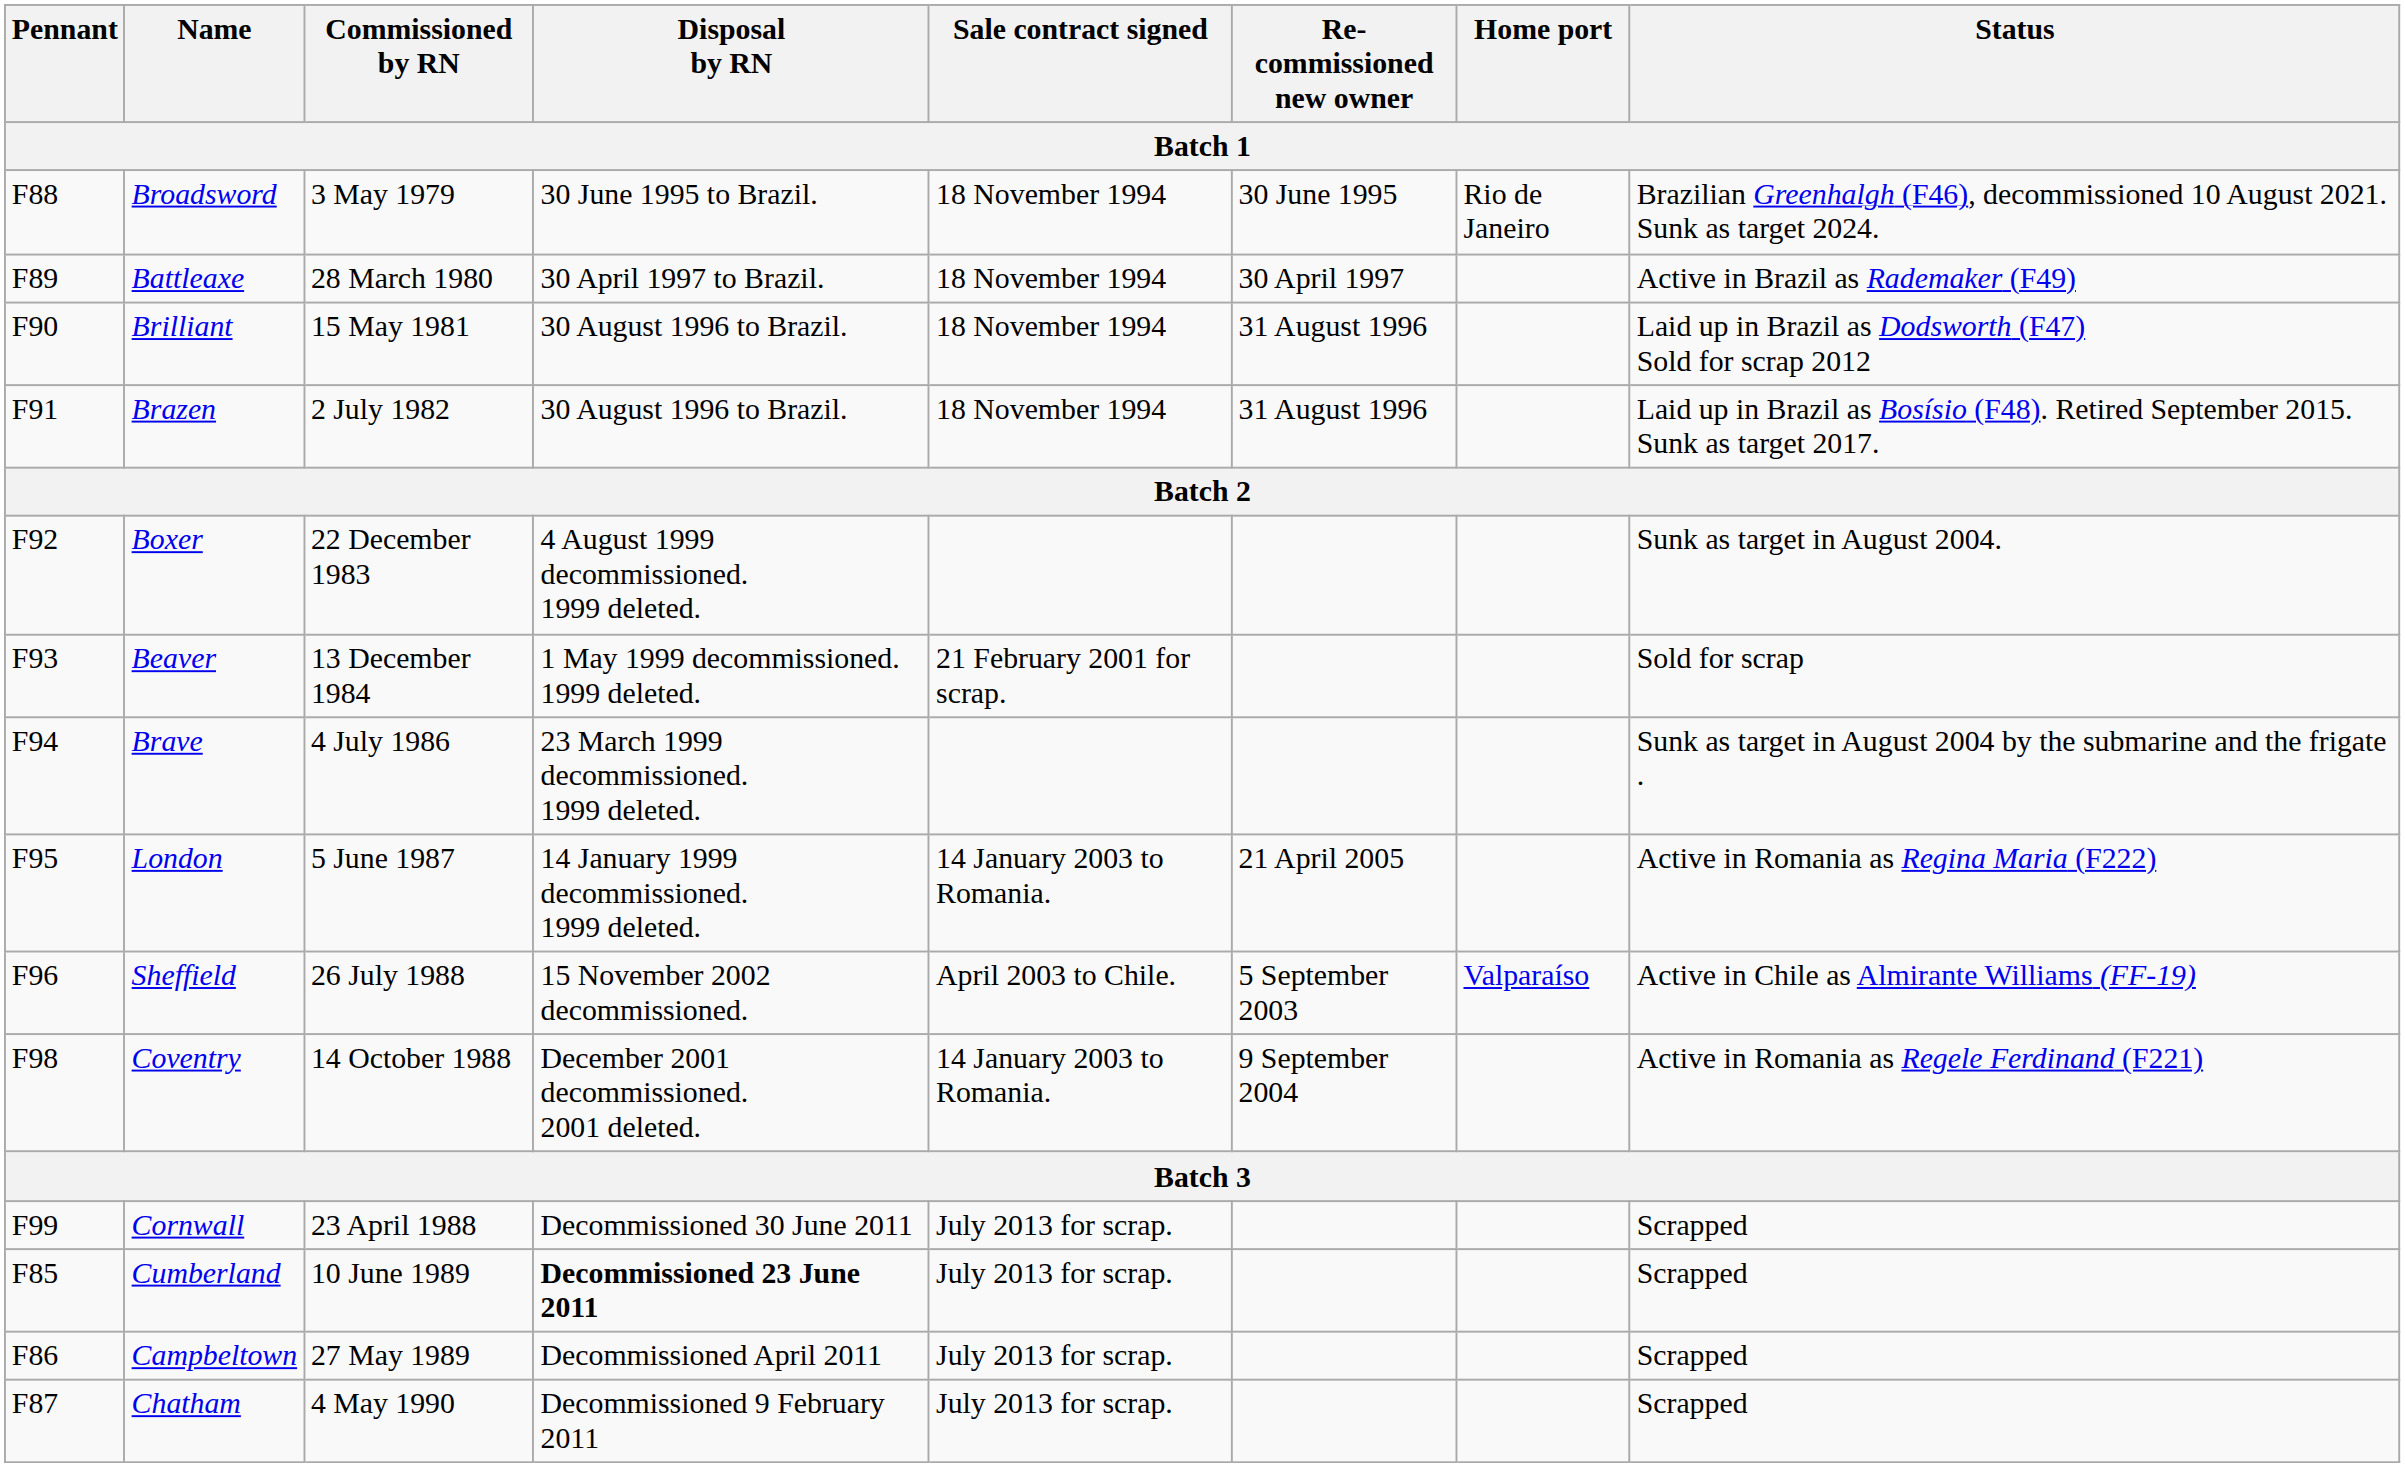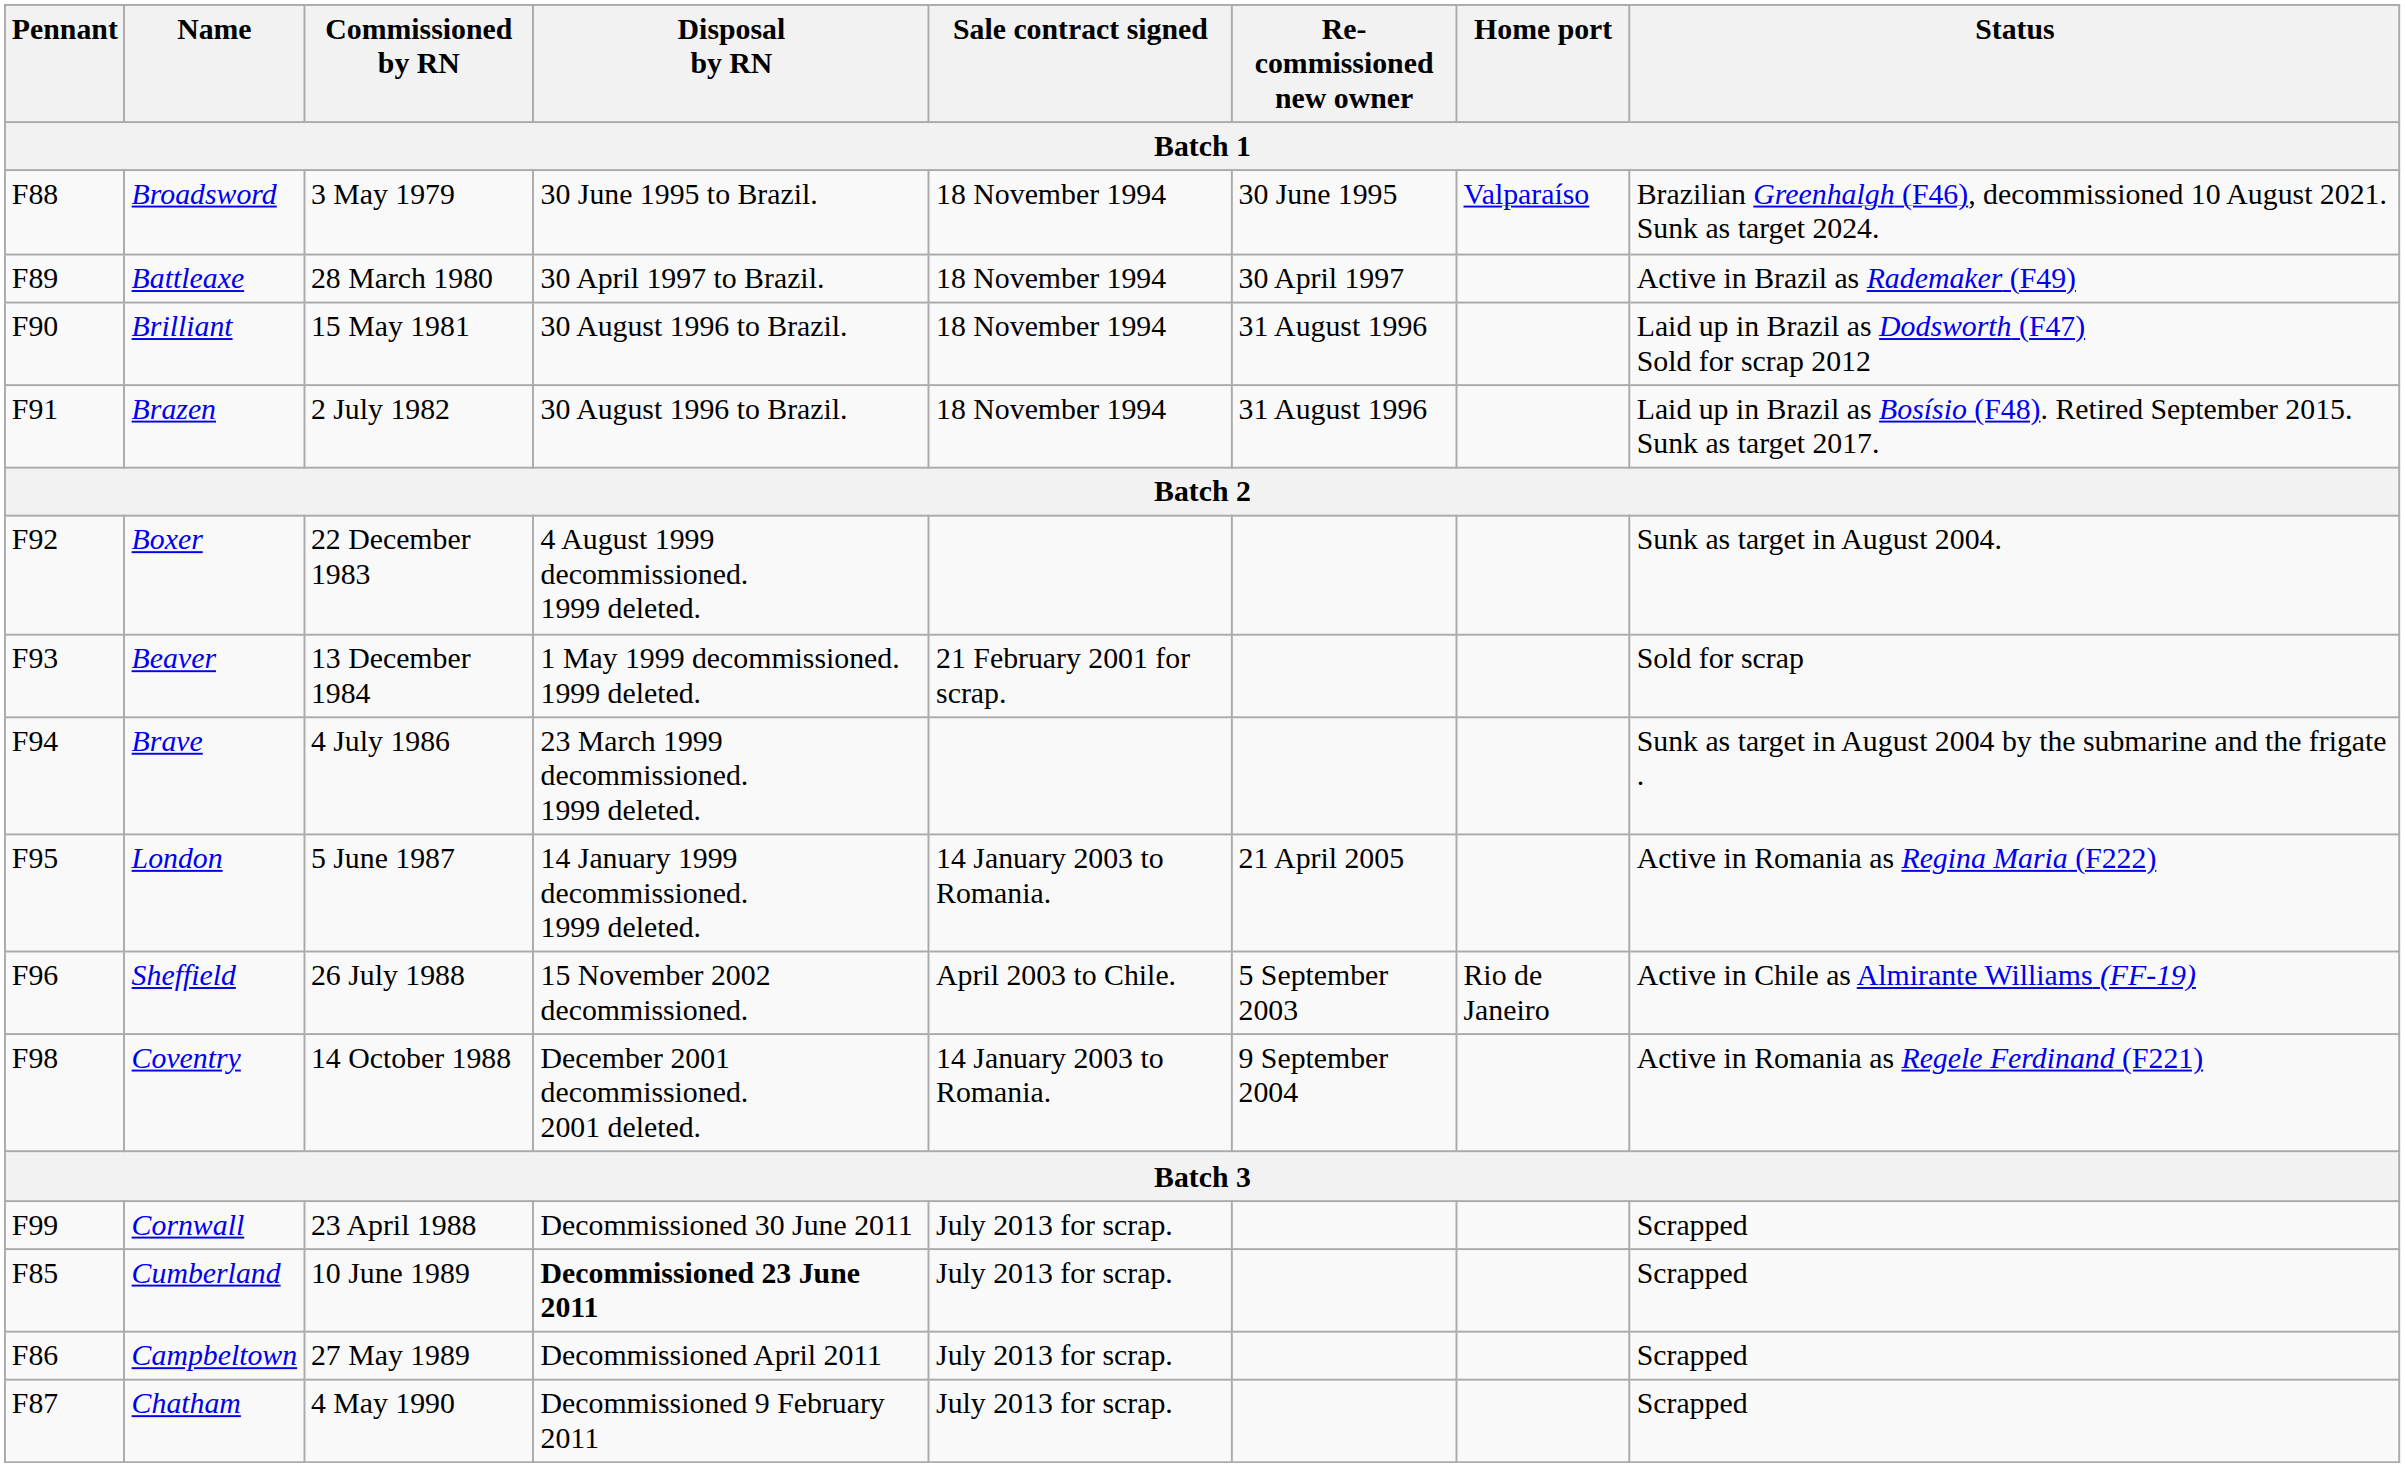(1507, 211) Rio de Janeiro -> (1526, 194) Valparaíso
(1526, 974) Valparaíso -> (1507, 992) Rio de Janeiro
